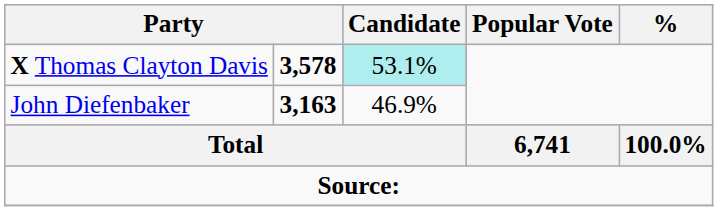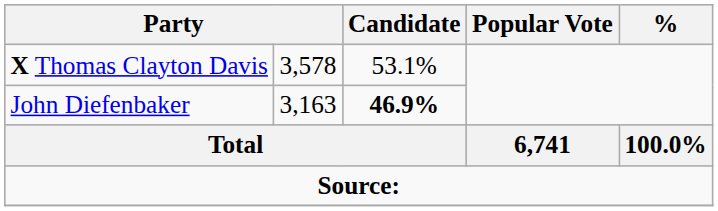(308, 64) bold -> (308, 64) normal
(404, 64) paleturquoise background -> (404, 64) no background
(308, 104) bold -> (308, 104) normal
(404, 104) normal -> (404, 104) bold
